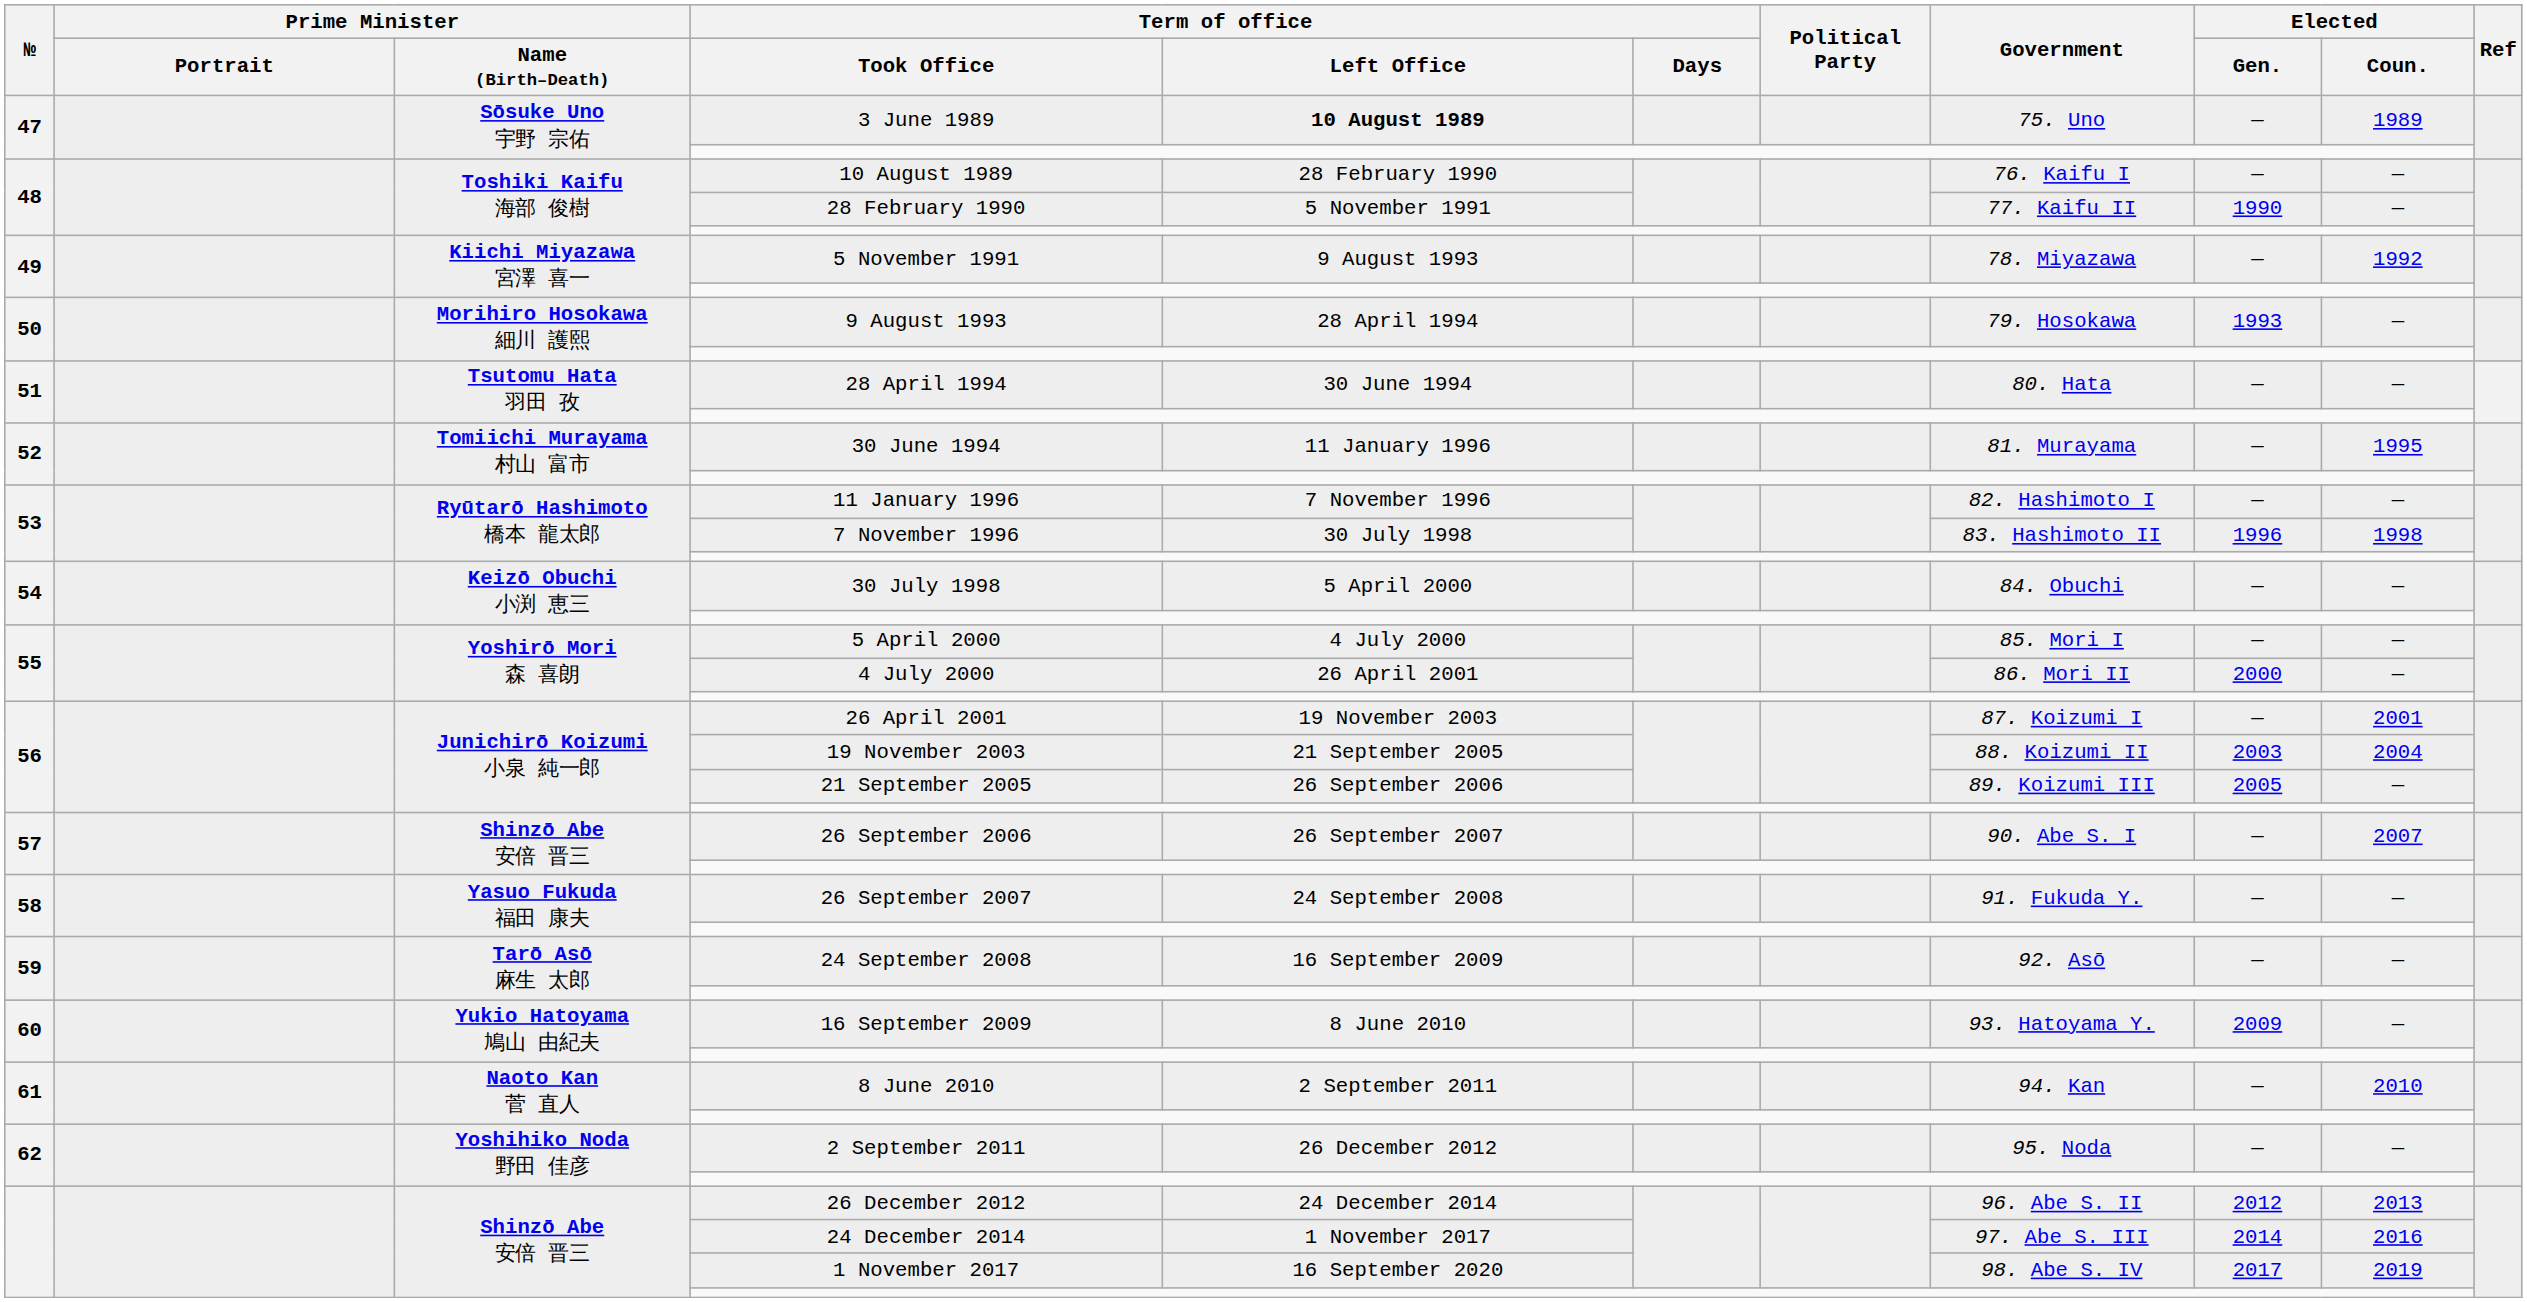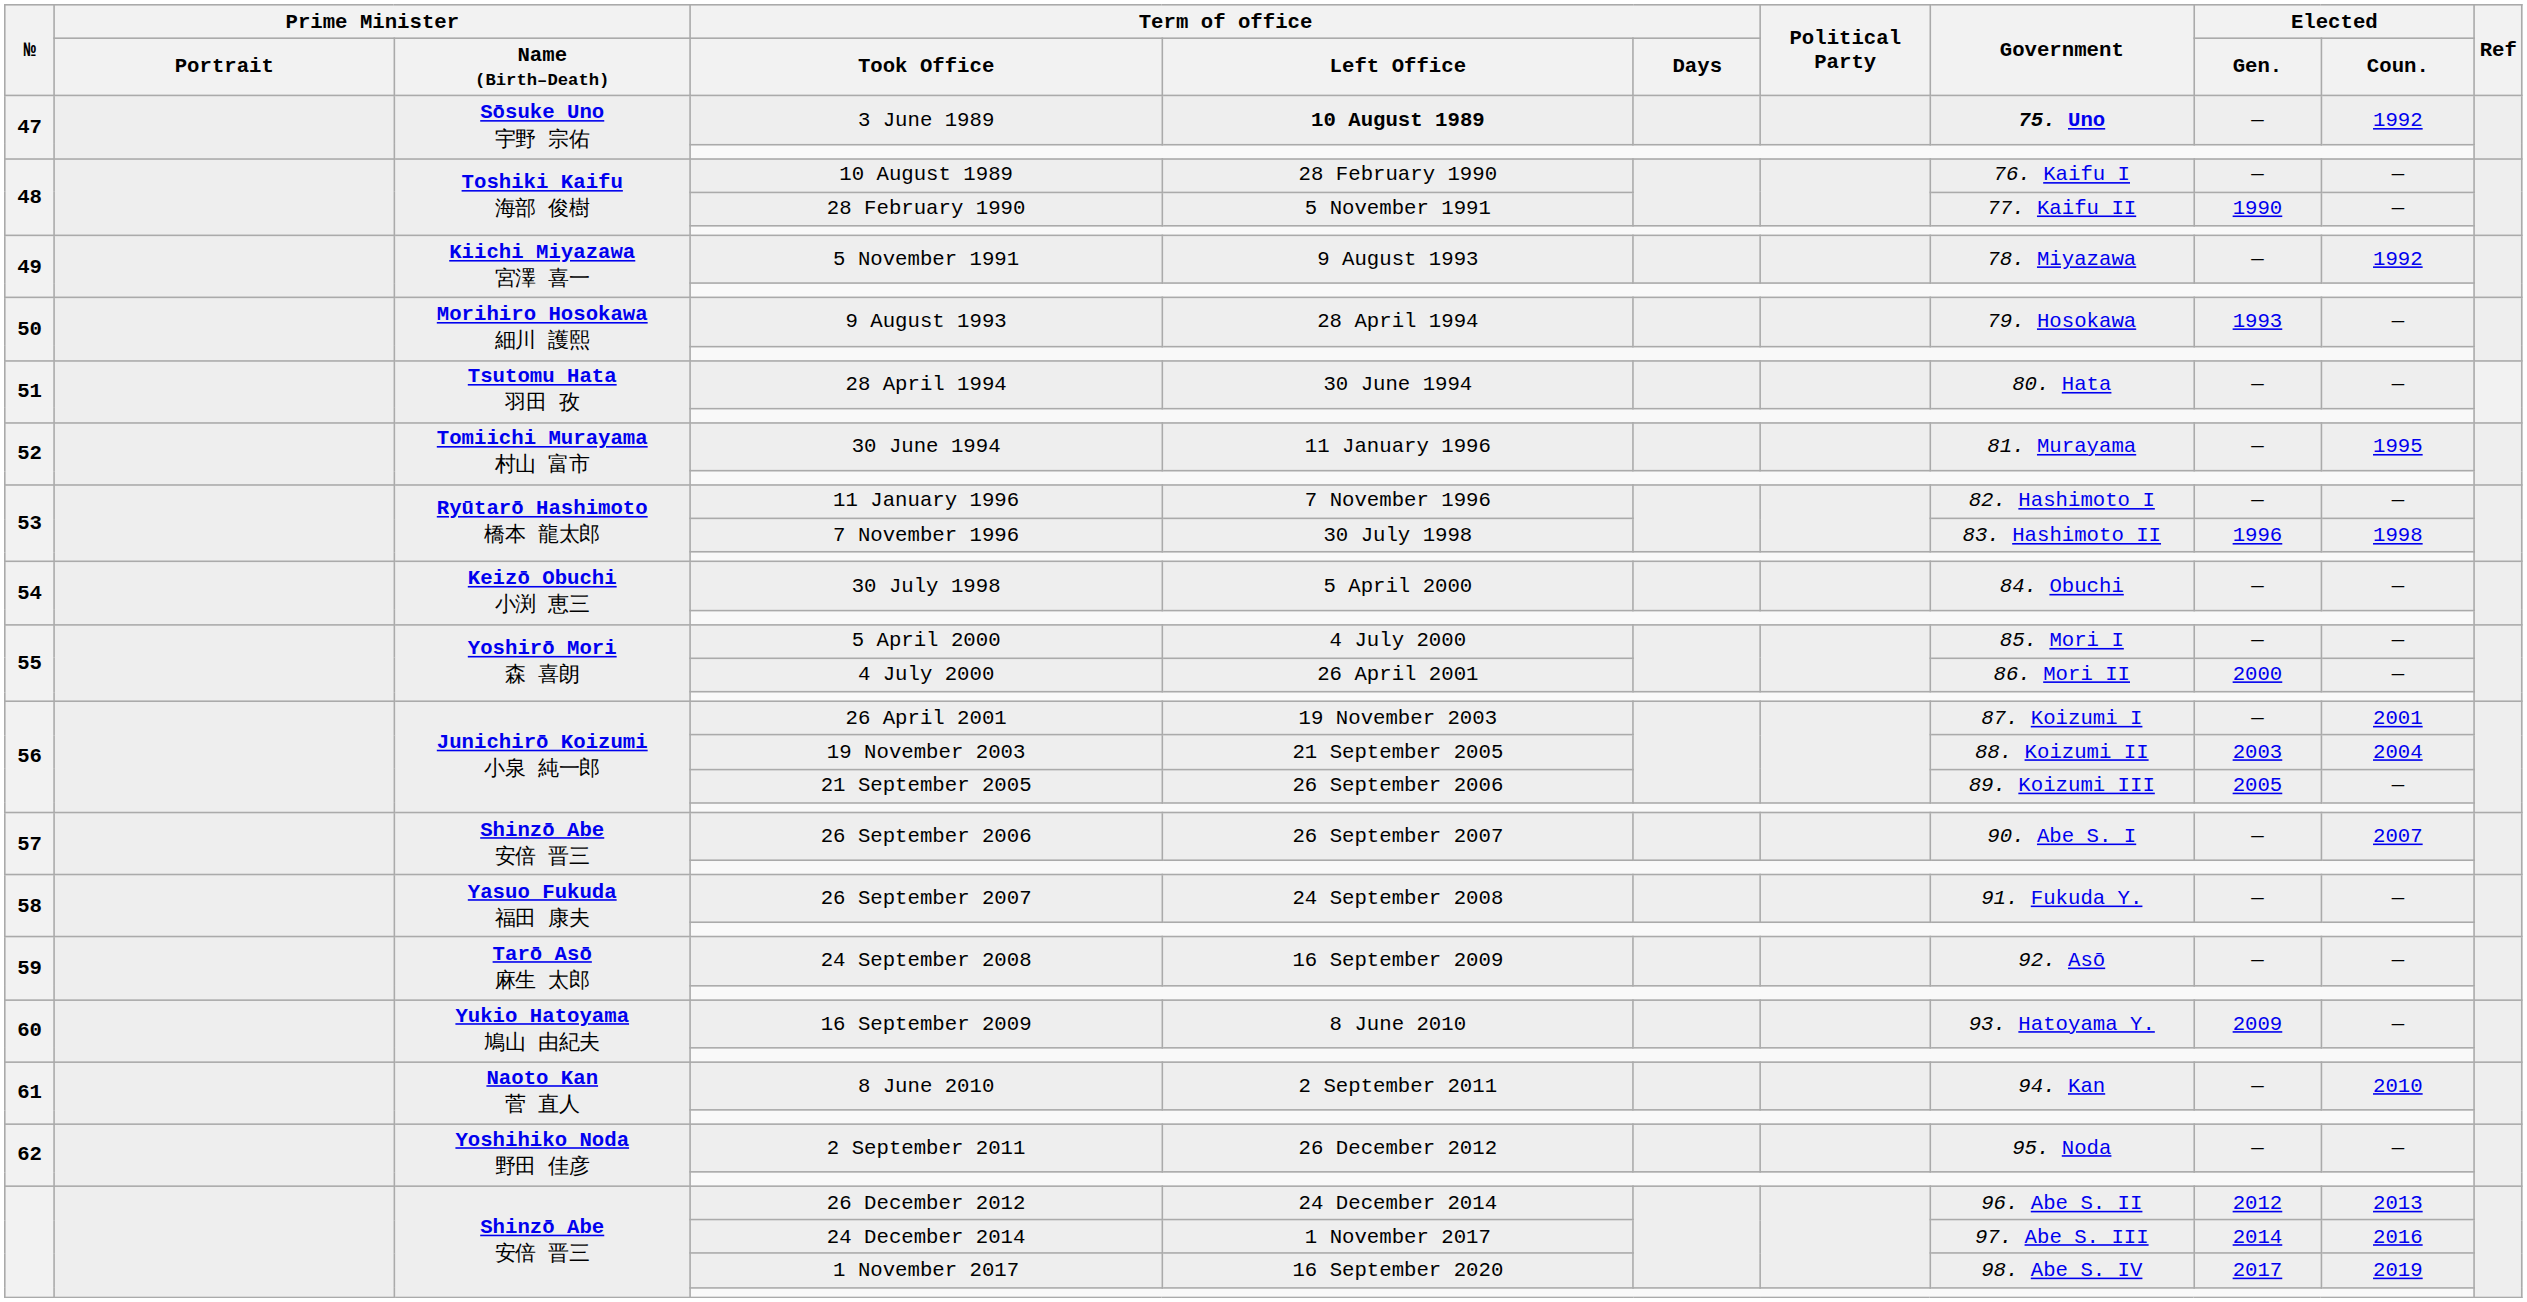(2062, 120) normal -> (2062, 120) bold
(2398, 120) 1989 -> (2398, 120) 1992
